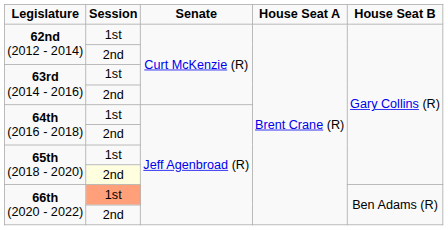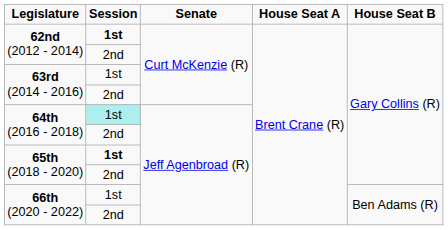(113, 34) normal -> (113, 34) bold
(113, 114) no background -> (113, 114) paleturquoise background
(113, 154) normal -> (113, 154) bold
(113, 174) lightyellow background -> (113, 174) no background
(113, 194) lightsalmon background -> (113, 194) no background
